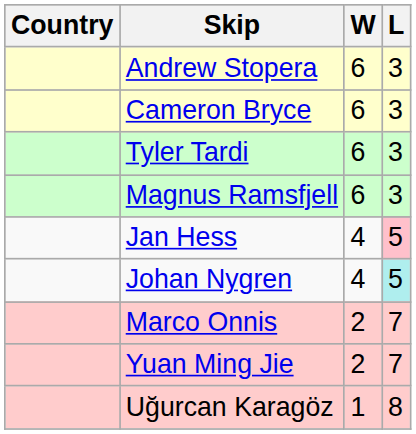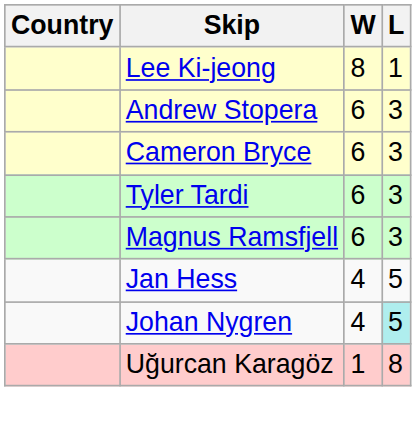+ row: (201, 68)
(395, 237) pink background -> (395, 279) no background
- row: (201, 322)
- row: (210, 364)
